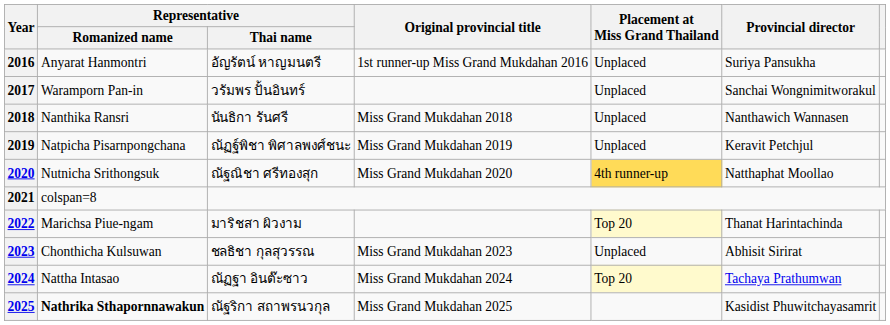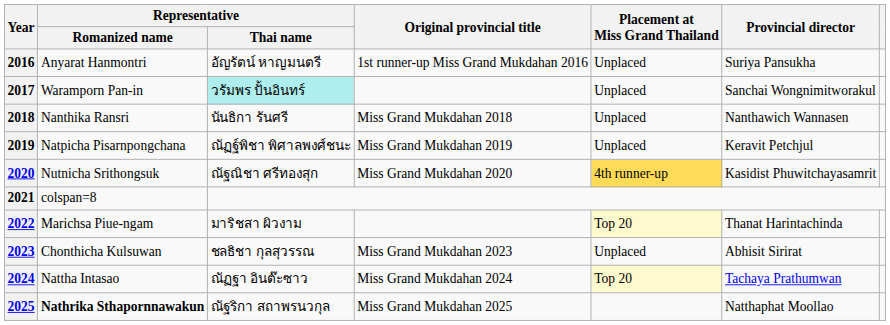(258, 90) no background -> (258, 90) paleturquoise background
(779, 173) Natthaphat Moollao -> (801, 173) Kasidist Phuwitchayasamrit
(801, 306) Kasidist Phuwitchayasamrit -> (779, 306) Natthaphat Moollao
